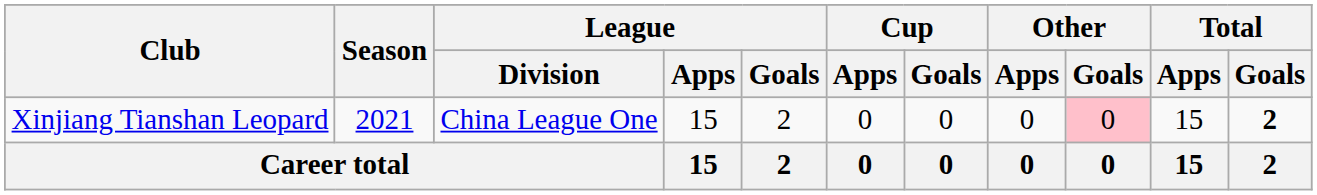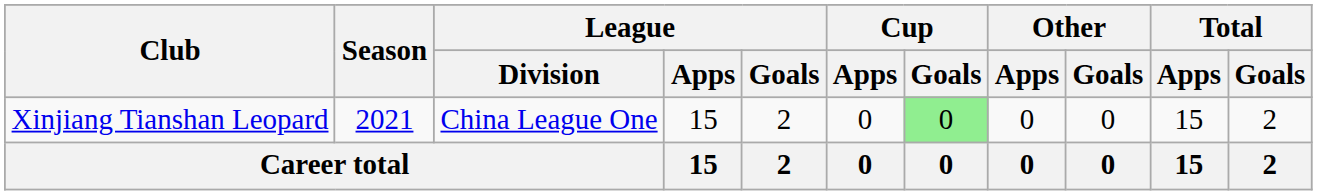(946, 119) no background -> (946, 119) lightgreen background
(1108, 119) pink background -> (1108, 119) no background
(1270, 119) bold -> (1270, 119) normal
